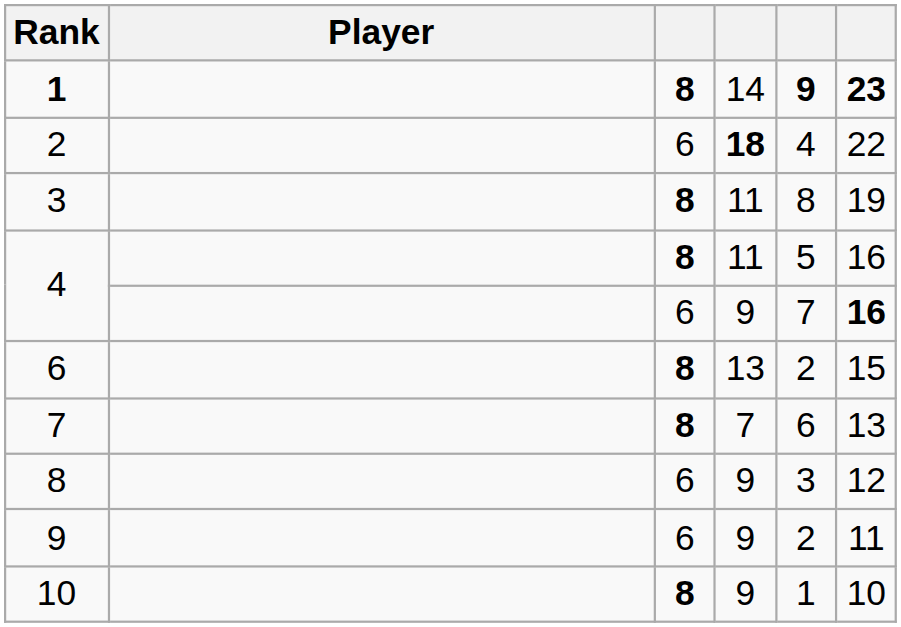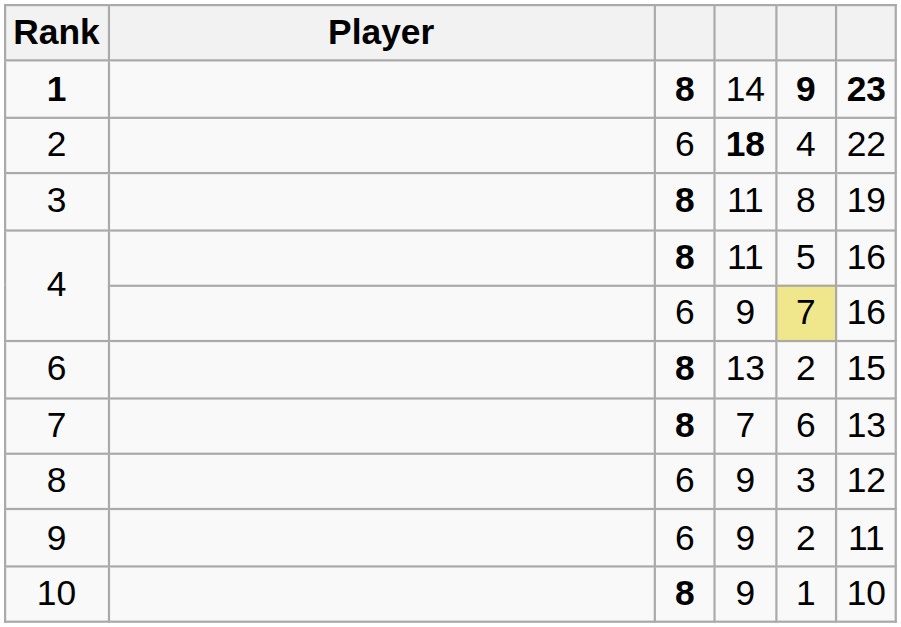(806, 312) no background -> (806, 312) khaki background
(866, 312) bold -> (866, 312) normal
